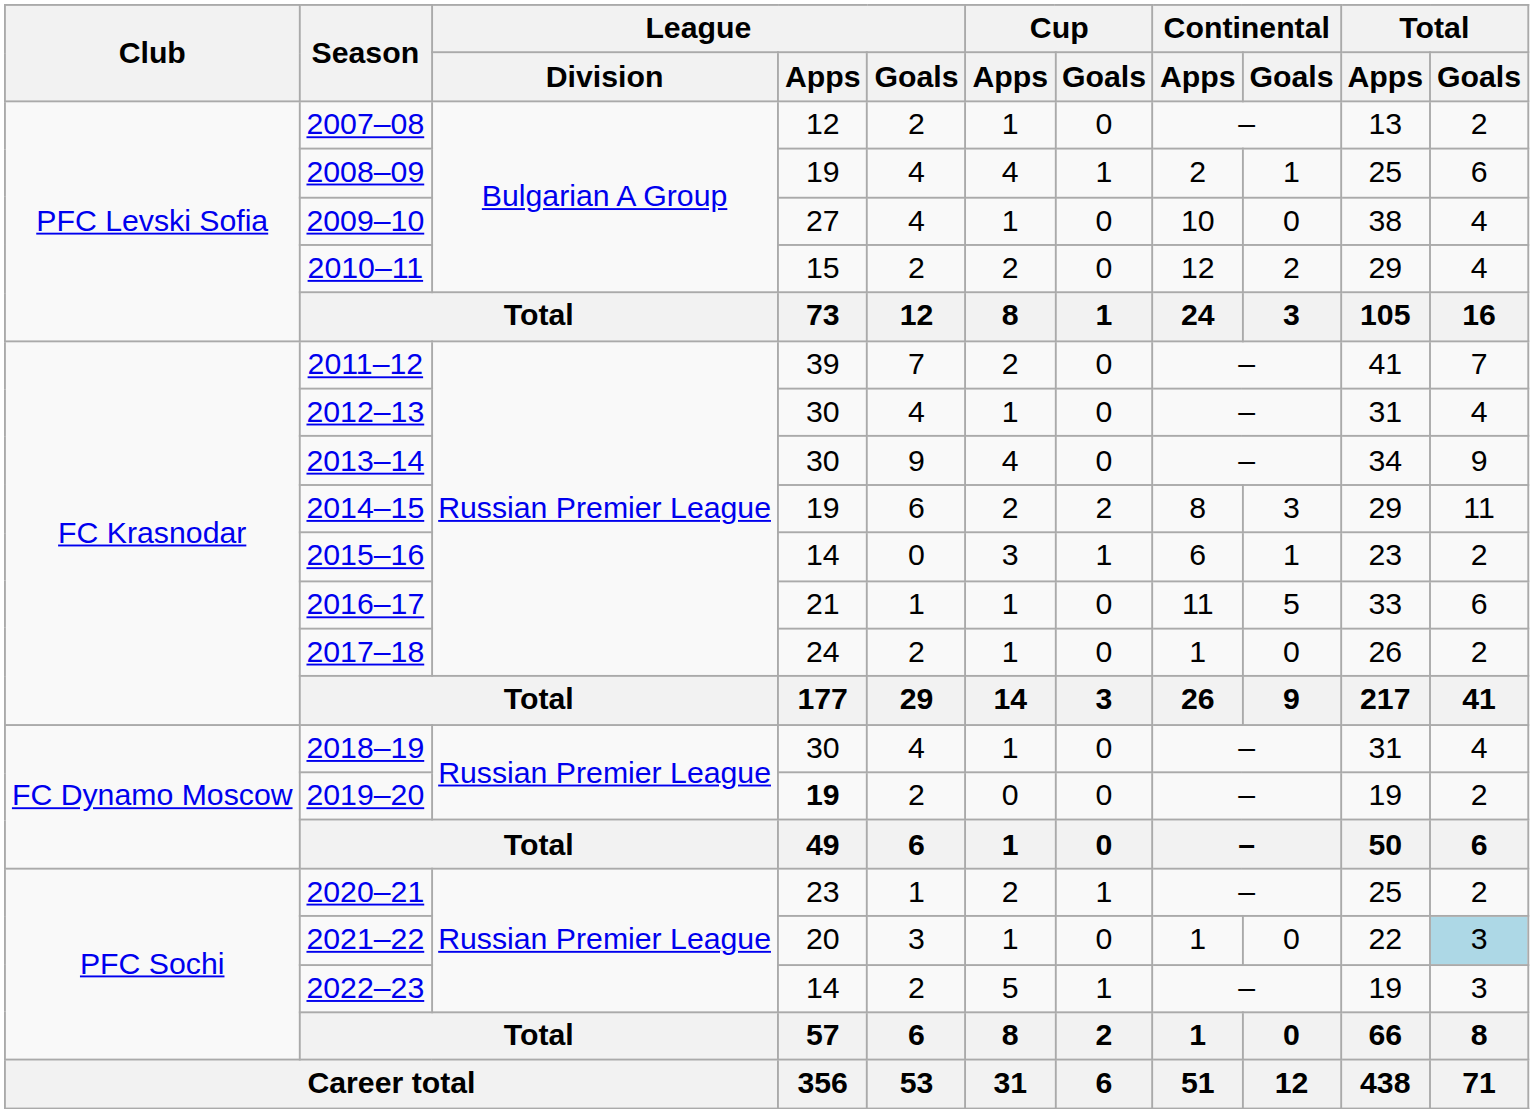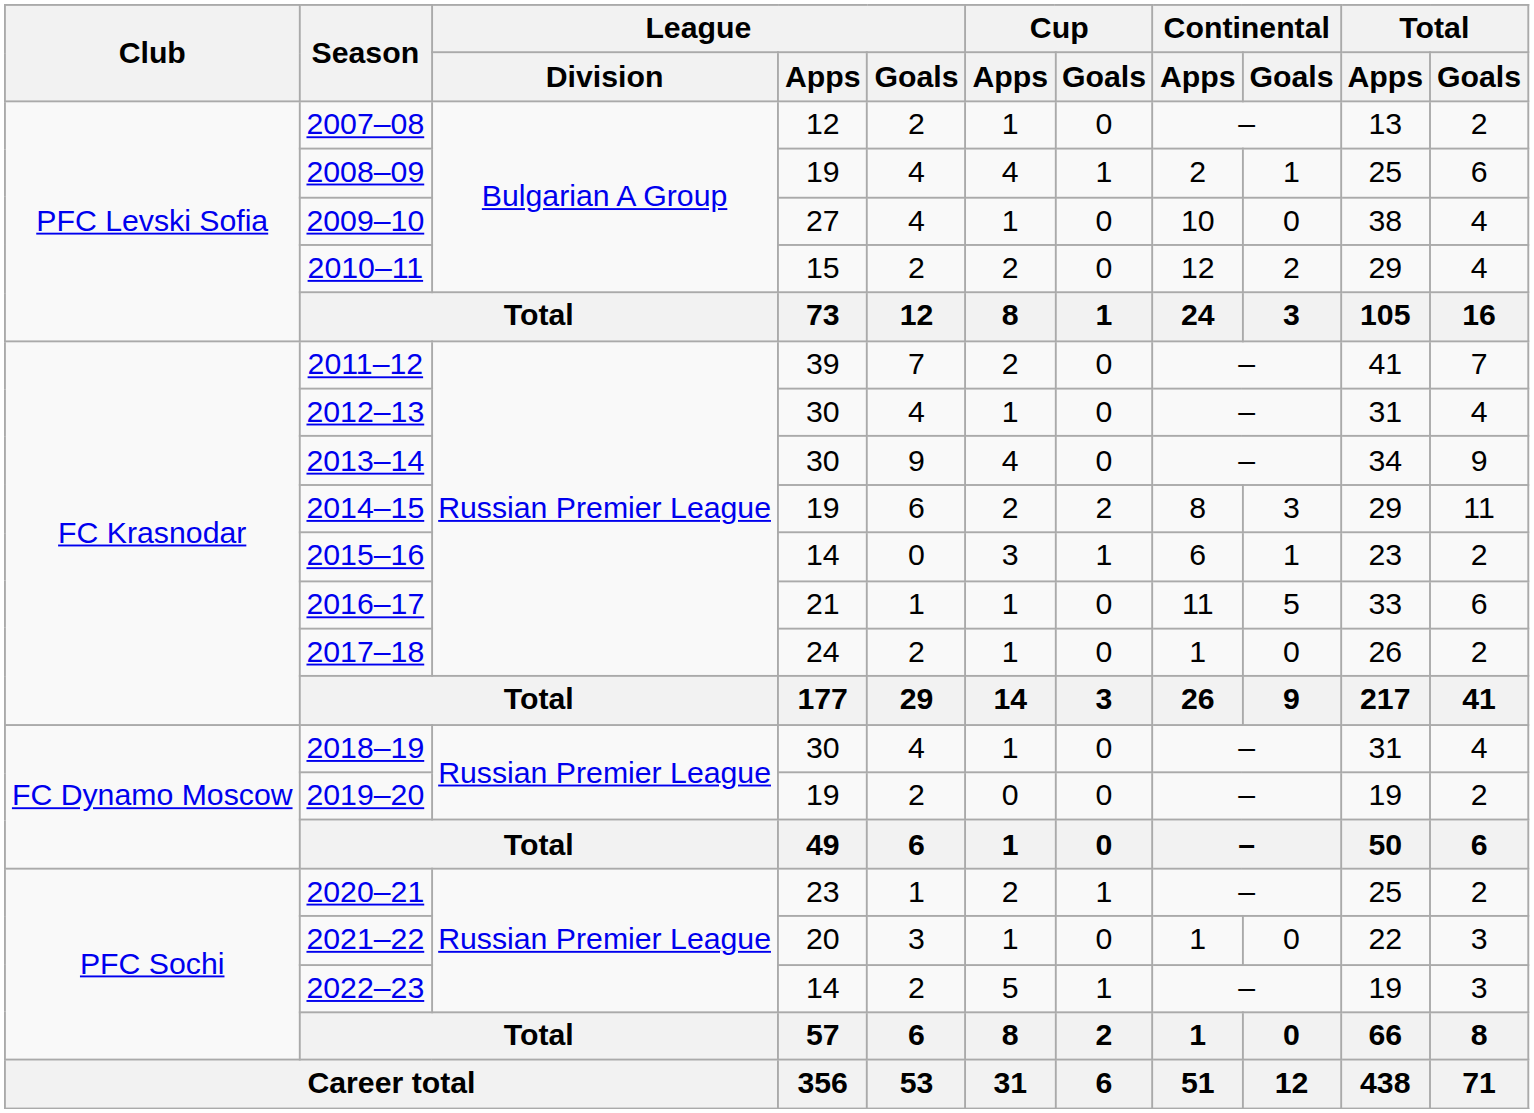(823, 795) bold -> (823, 795) normal
(1479, 939) lightblue background -> (1479, 939) no background
